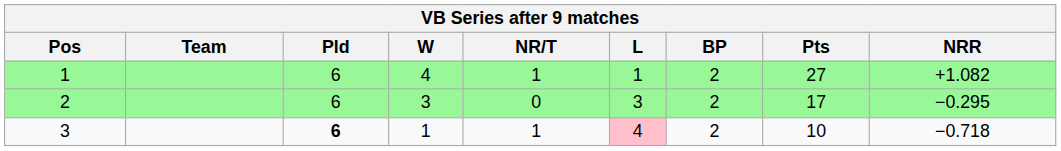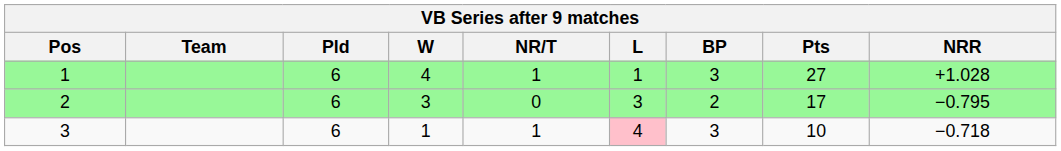(714, 74) 2 -> (714, 74) 3
(962, 74) +1.082 -> (962, 74) +1.028
(962, 103) −0.295 -> (962, 103) −0.795
(336, 131) bold -> (336, 131) normal
(714, 131) 2 -> (714, 131) 3
